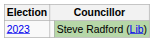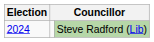(18, 29) 2023 -> (18, 29) 2024
